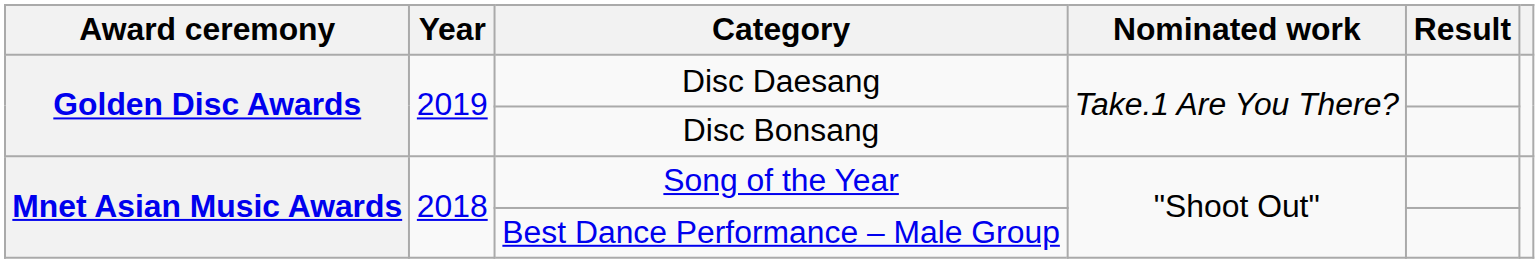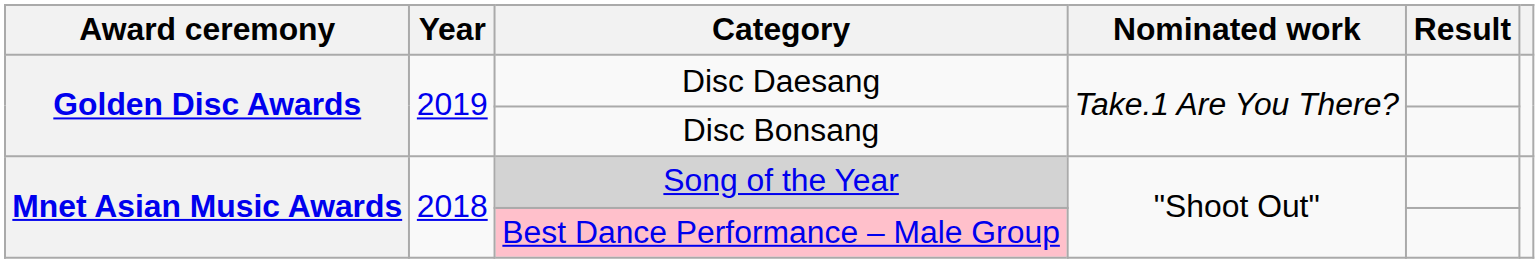(781, 181) no background -> (781, 181) lightgrey background
(781, 231) no background -> (781, 231) pink background
